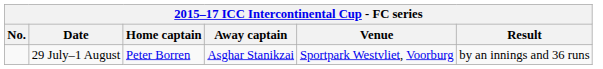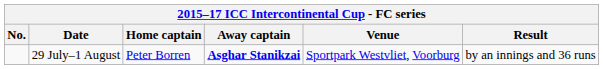(251, 54) normal -> (254, 54) bold
